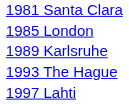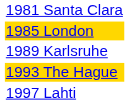(50, 30) no background -> (50, 30) gold background
(62, 72) no background -> (62, 72) gold background
